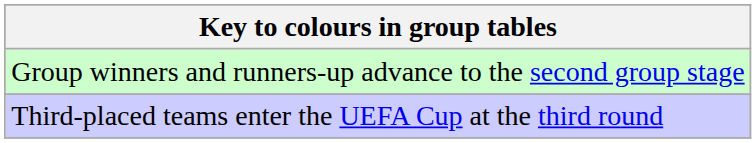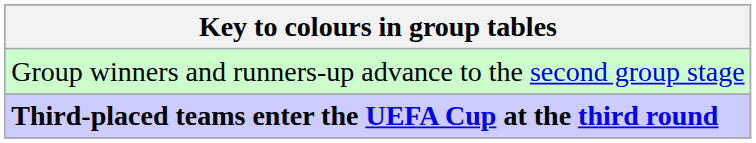(337, 115) normal -> (365, 115) bold
